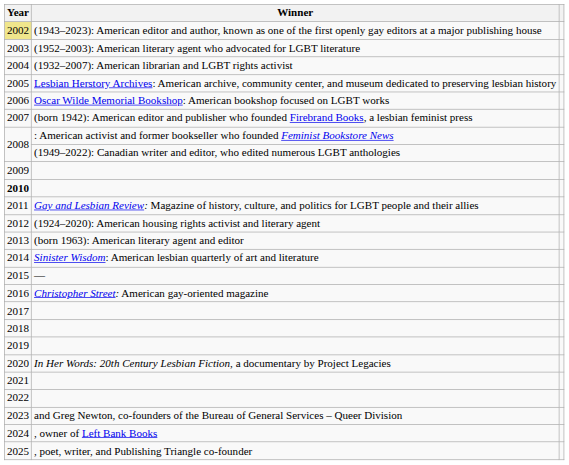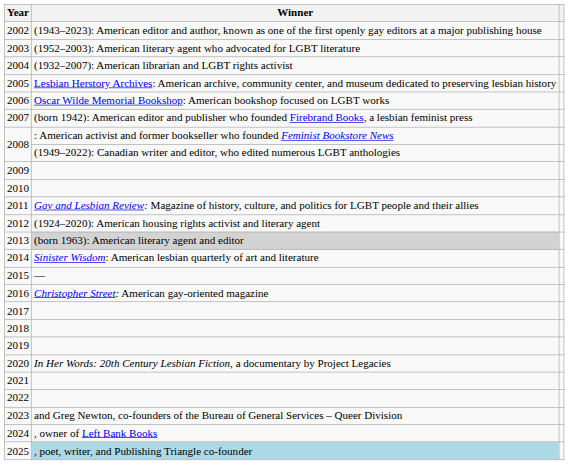(18, 30) khaki background -> (18, 30) no background
(18, 188) bold -> (18, 188) normal
(139, 240) no background -> (139, 240) lightgrey background
(143, 450) no background -> (143, 450) lightblue background
